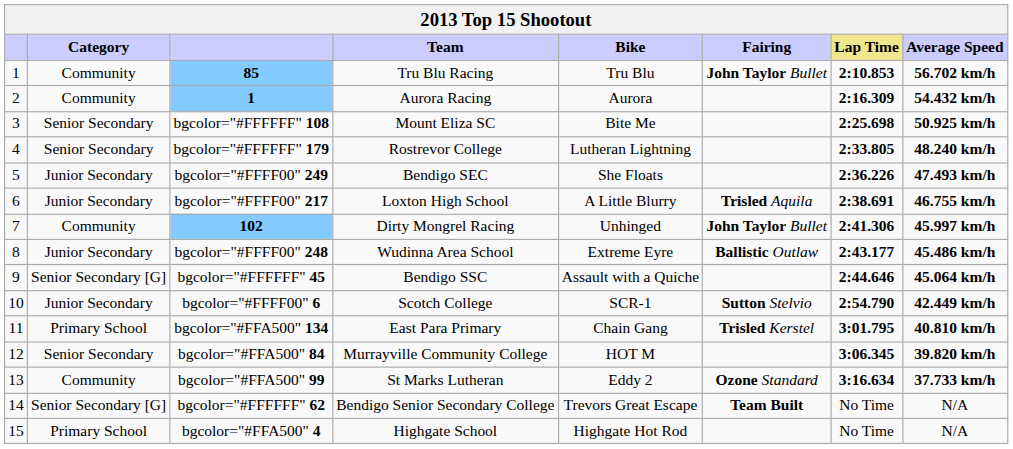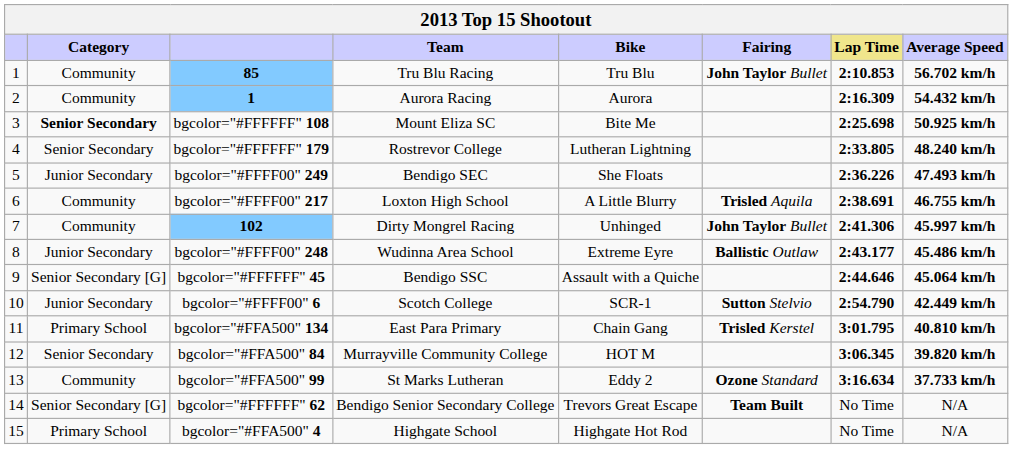(99, 123) normal -> (99, 123) bold
(99, 200) Junior Secondary -> (99, 200) Community
